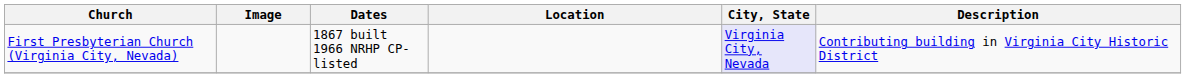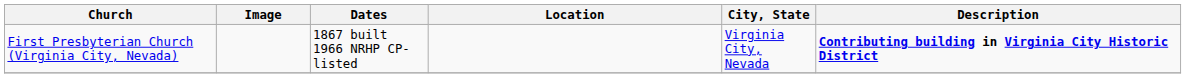(754, 49) lavender background -> (754, 49) no background
(993, 49) normal -> (993, 49) bold
